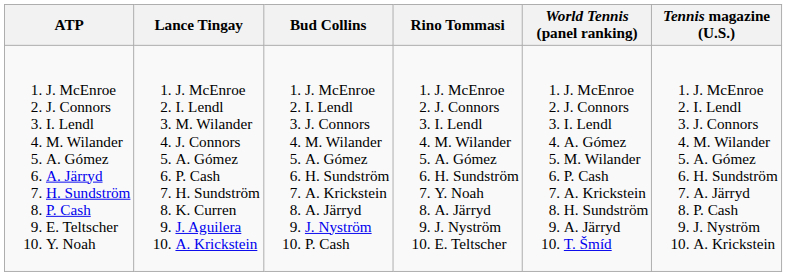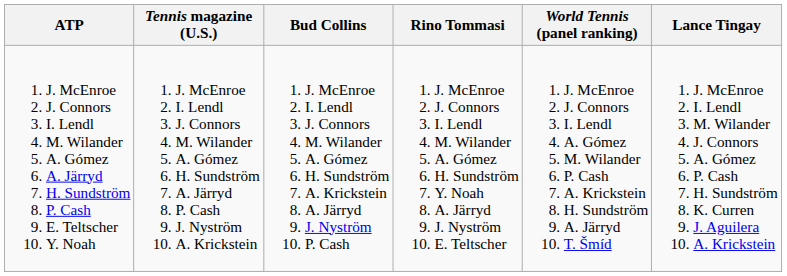columns swapped: (199, 25) <-> (717, 25)
